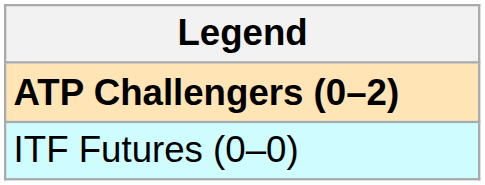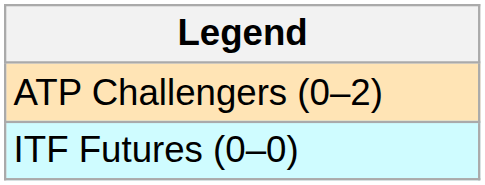(206, 91) bold -> (198, 91) normal
